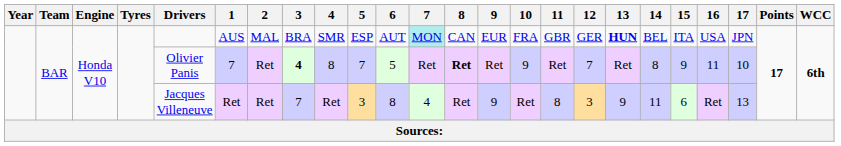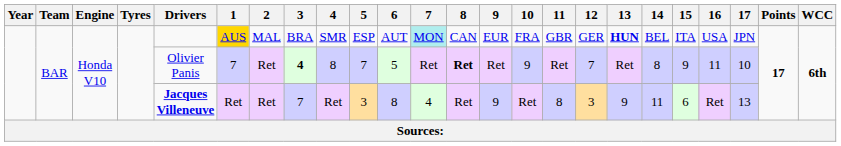(232, 36) no background -> (233, 36) gold background
(185, 102) normal -> (186, 102) bold
